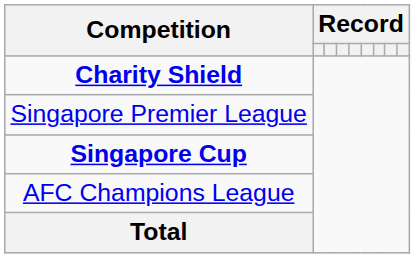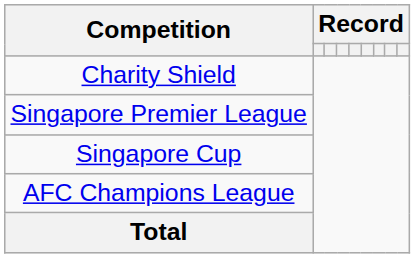(159, 74) bold -> (159, 74) normal
(159, 153) bold -> (159, 153) normal
